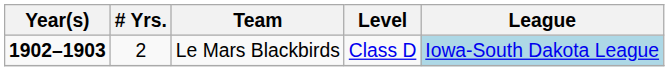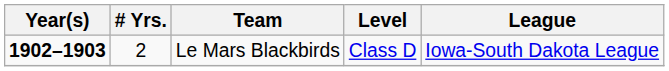(542, 51) lightblue background -> (542, 51) no background
